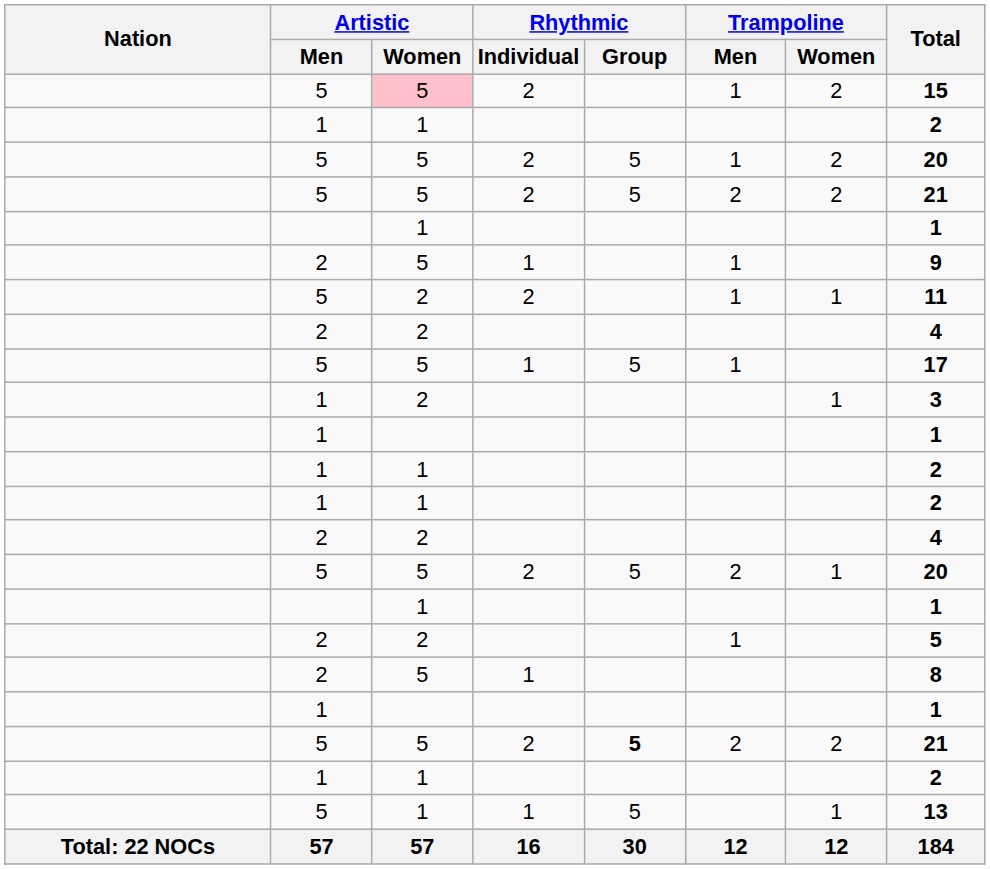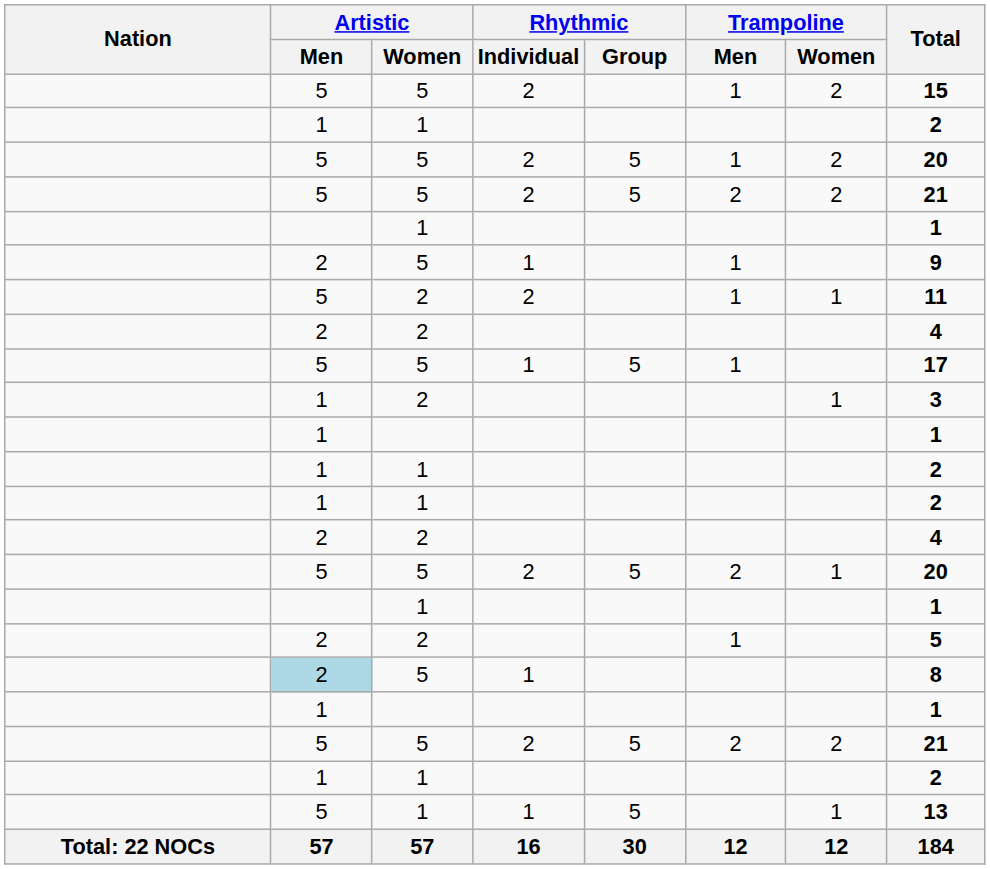(422, 91) pink background -> (422, 91) no background
(321, 675) no background -> (321, 675) lightblue background
(635, 744) bold -> (635, 744) normal
